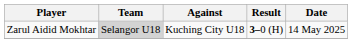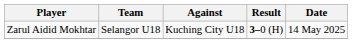(131, 30) lightgrey background -> (131, 30) no background
